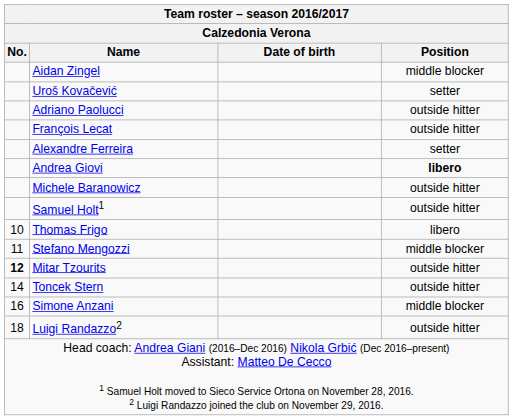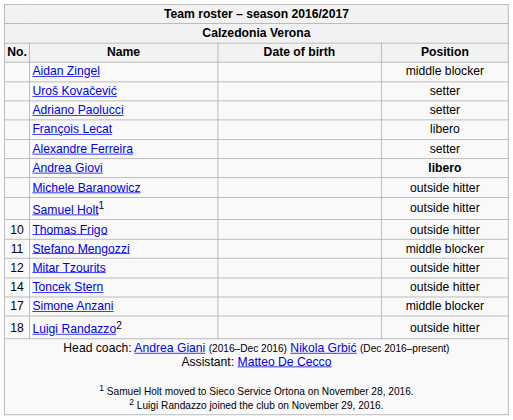(445, 110) outside hitter -> (445, 110) setter
(445, 129) outside hitter -> (445, 129) libero
(445, 229) libero -> (445, 229) outside hitter
(17, 268) bold -> (17, 268) normal
(17, 306) 16 -> (17, 306) 17
